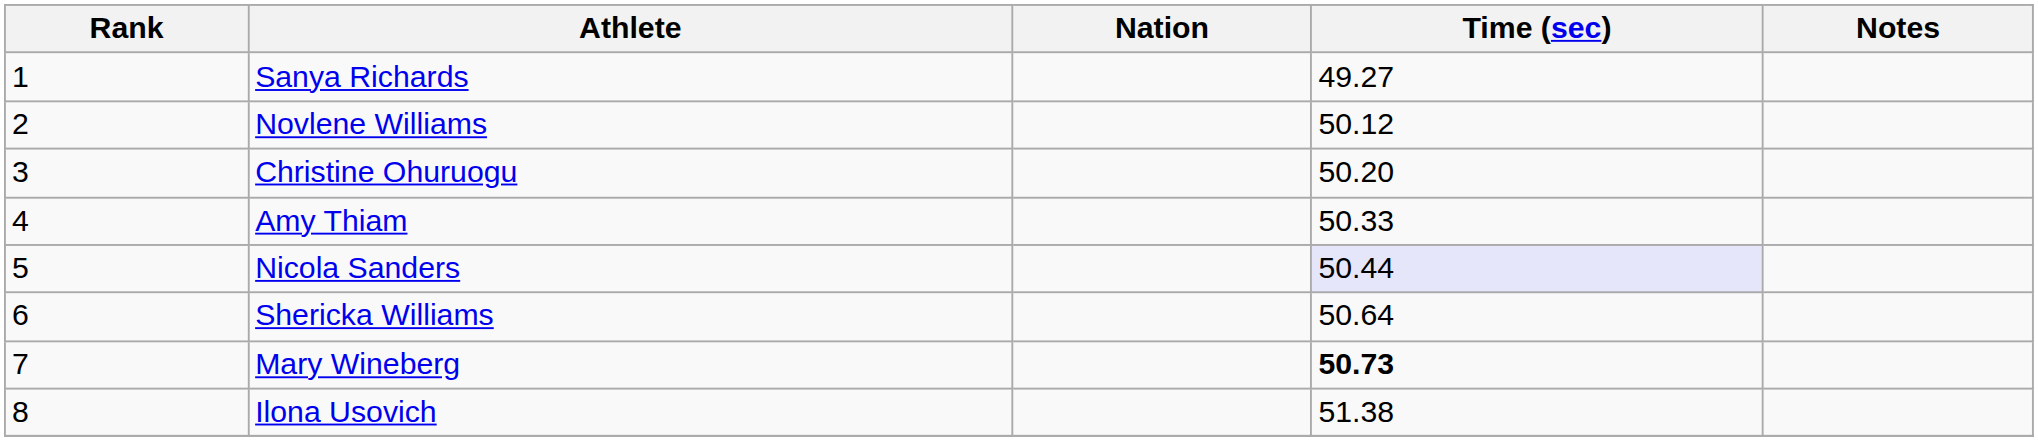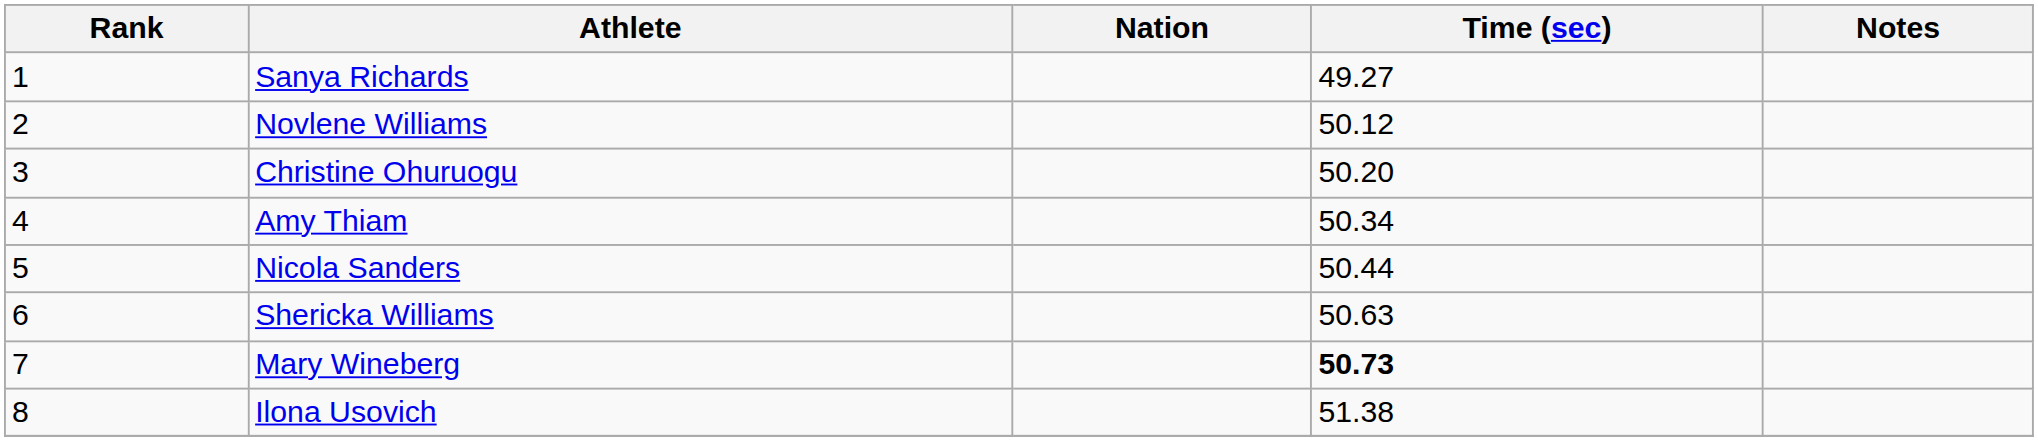(1356, 220) 50.33 -> (1356, 220) 50.34
(1356, 268) lavender background -> (1356, 268) no background
(1356, 316) 50.64 -> (1356, 316) 50.63
